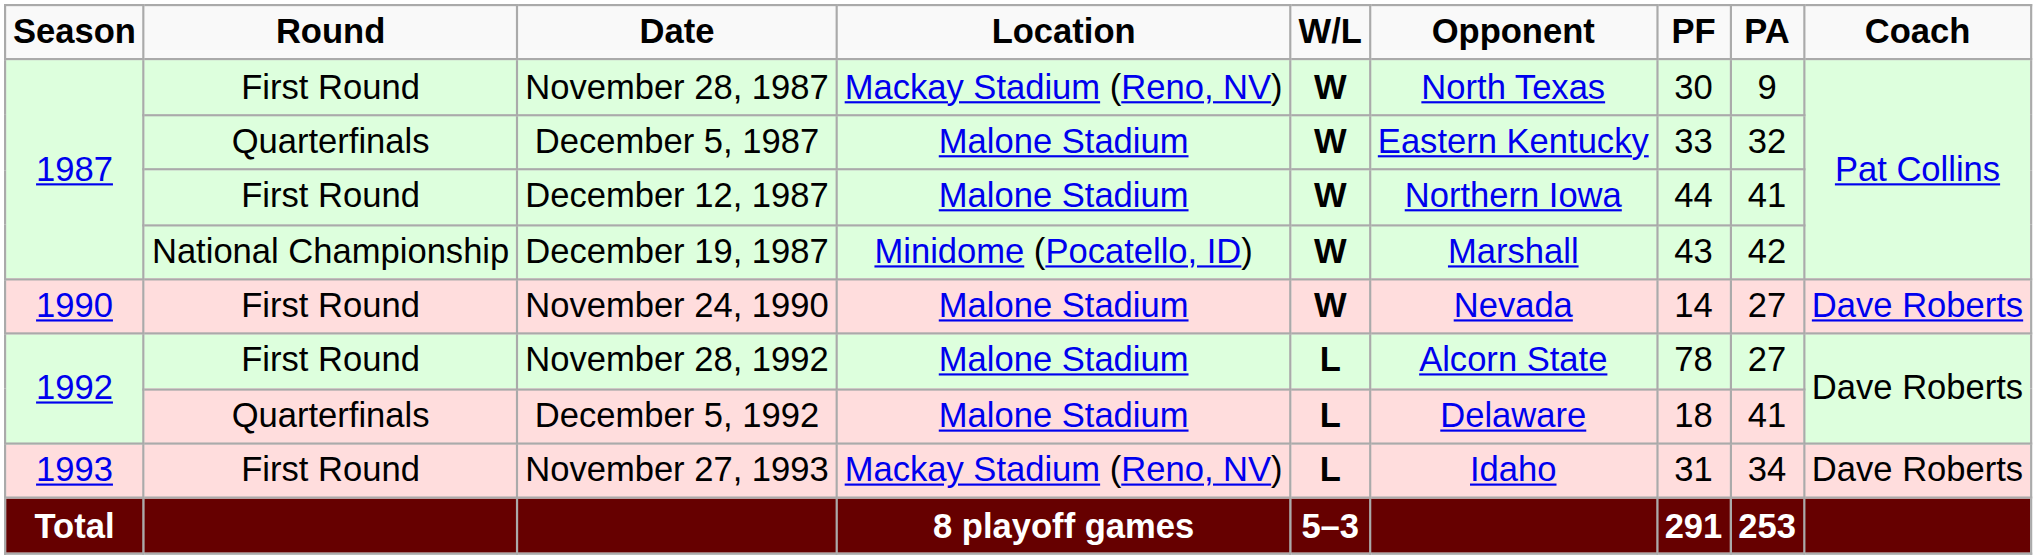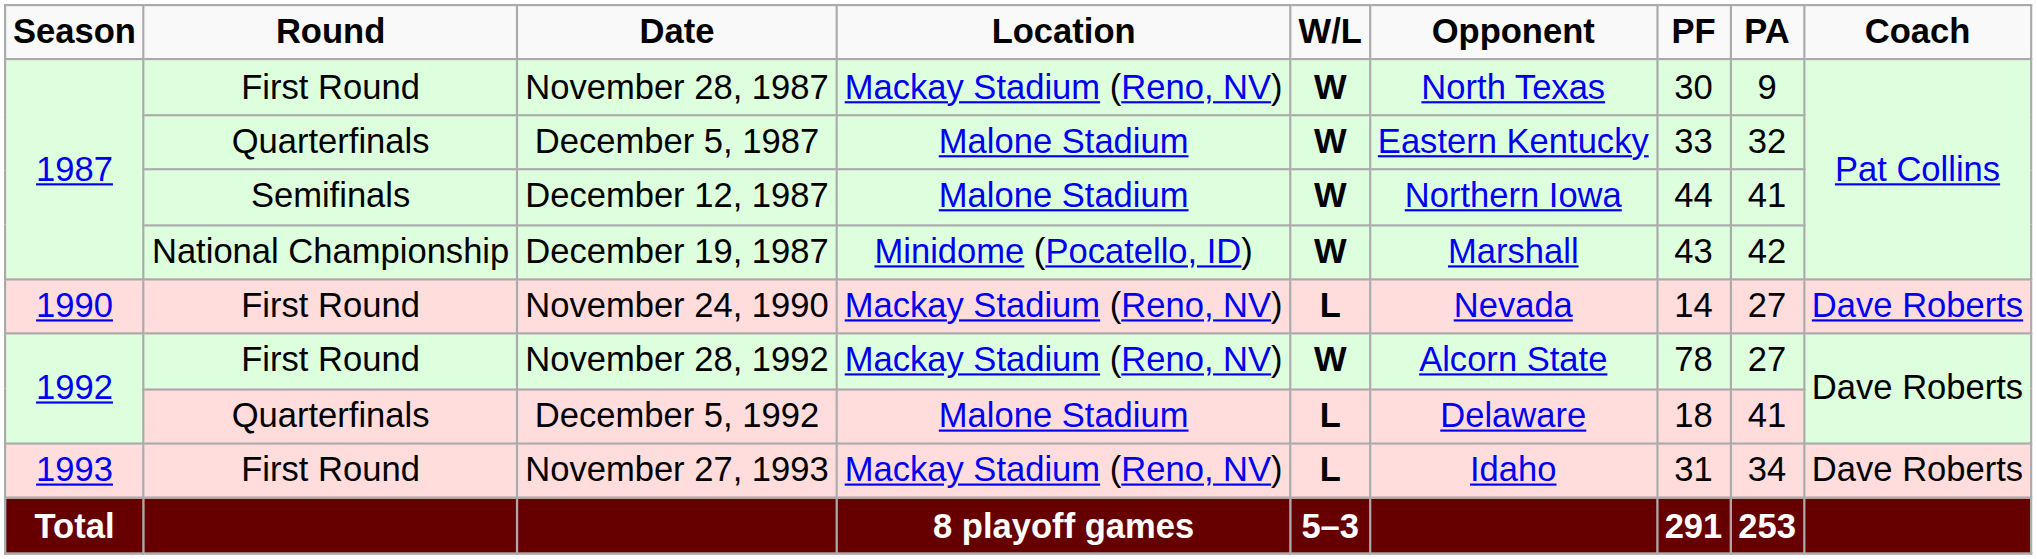(331, 196) First Round -> (331, 196) Semifinals
(1064, 305) Malone Stadium -> (1064, 305) Mackay Stadium (Reno, NV)
(1330, 305) W -> (1330, 305) L
(1064, 360) Malone Stadium -> (1064, 360) Mackay Stadium (Reno, NV)
(1330, 360) L -> (1330, 360) W
